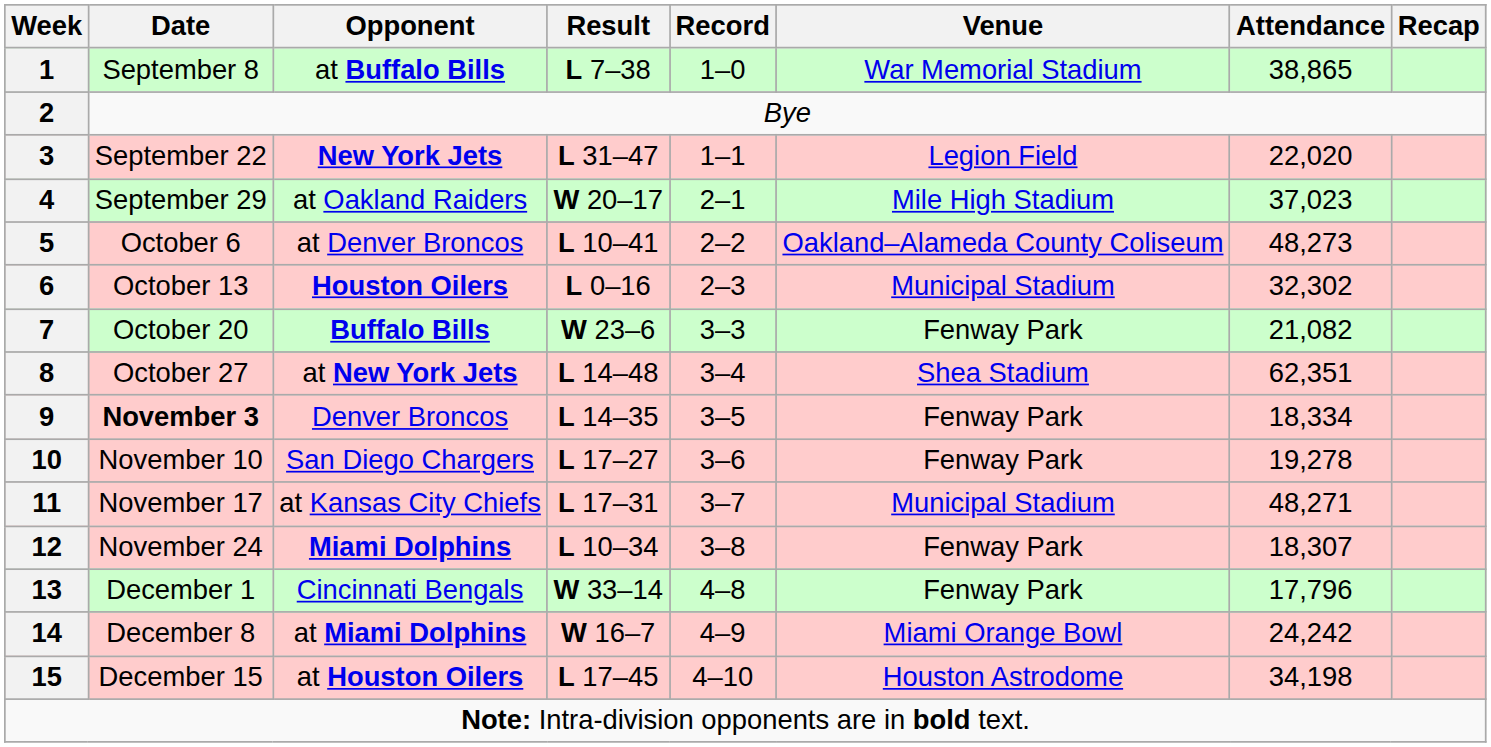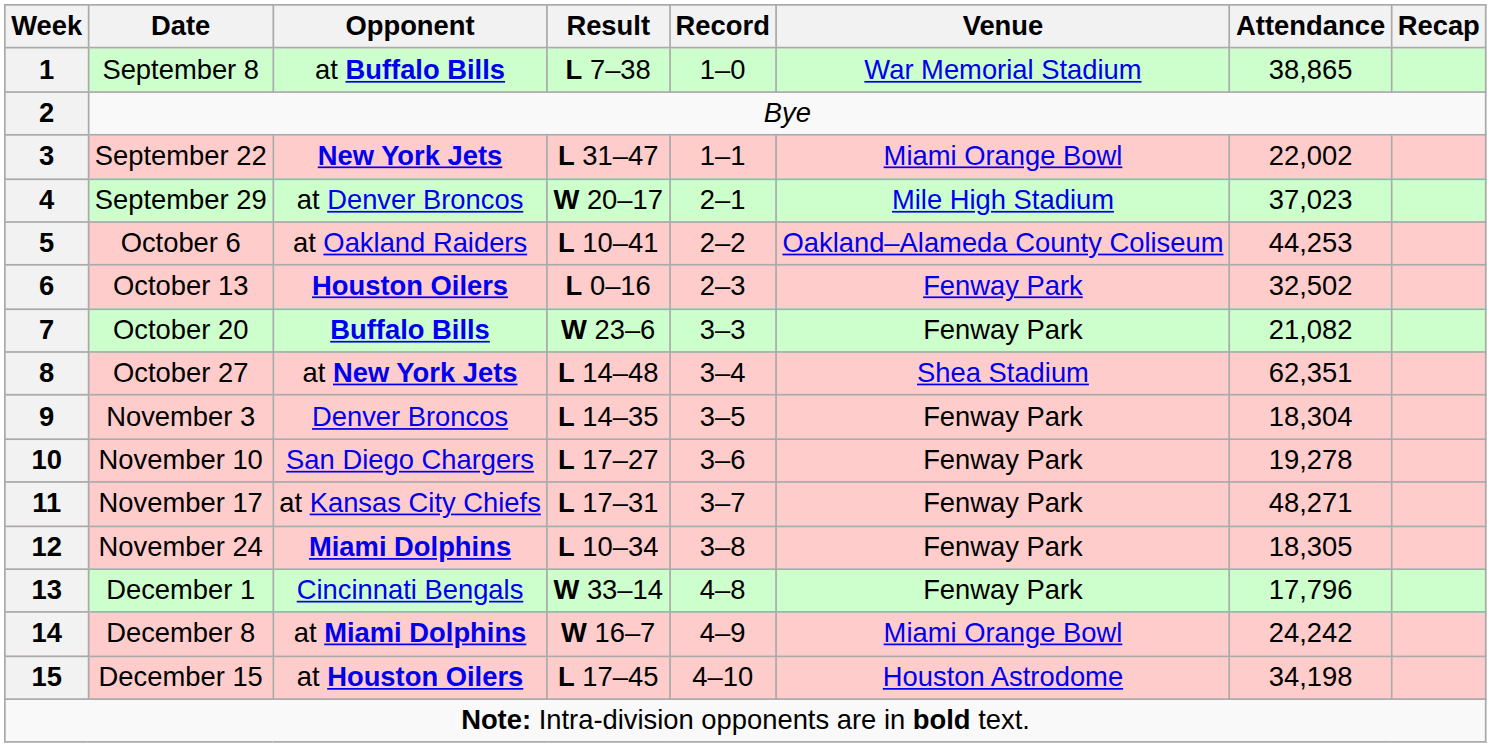(1003, 156) Legion Field -> (1003, 156) Miami Orange Bowl
(1311, 156) 22,020 -> (1311, 156) 22,002
(410, 199) at Oakland Raiders -> (410, 199) at Denver Broncos
(410, 243) at Denver Broncos -> (410, 243) at Oakland Raiders
(1311, 243) 48,273 -> (1311, 243) 44,253
(1003, 286) Municipal Stadium -> (1003, 286) Fenway Park
(1311, 286) 32,302 -> (1311, 286) 32,502
(181, 416) bold -> (181, 416) normal
(1311, 416) 18,334 -> (1311, 416) 18,304
(1003, 503) Municipal Stadium -> (1003, 503) Fenway Park
(1311, 546) 18,307 -> (1311, 546) 18,305
